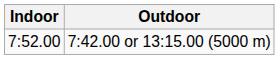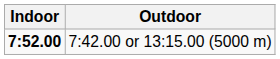(34, 41) normal -> (35, 41) bold
